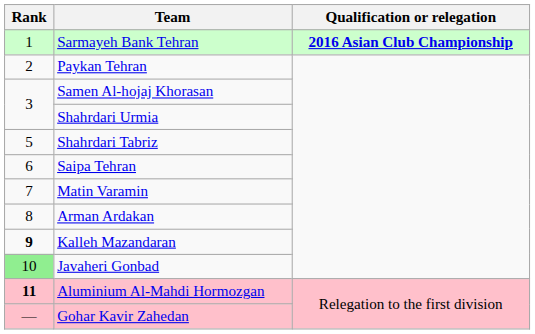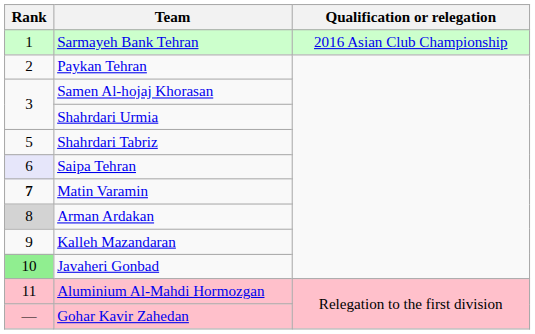(411, 42) bold -> (411, 42) normal
(29, 166) no background -> (29, 166) lavender background
(29, 191) normal -> (29, 191) bold
(29, 216) no background -> (29, 216) lightgrey background
(29, 241) bold -> (29, 241) normal
(29, 291) bold -> (29, 291) normal
